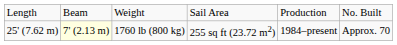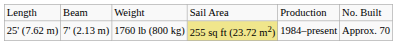(86, 31) lightyellow background -> (86, 31) no background
(233, 31) no background -> (233, 31) khaki background
